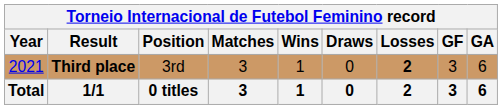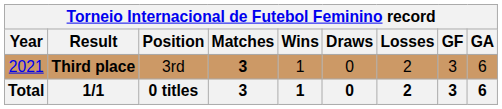(243, 66) normal -> (243, 66) bold
(407, 66) bold -> (407, 66) normal
